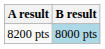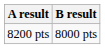(76, 33) lightblue background -> (76, 33) no background
